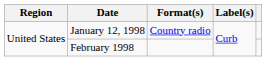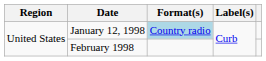(180, 30) no background -> (180, 30) lightblue background
